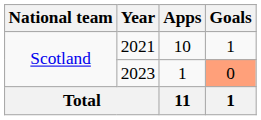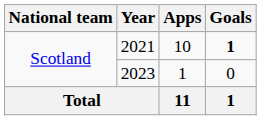(231, 45) normal -> (231, 45) bold
(231, 73) lightsalmon background -> (231, 73) no background
